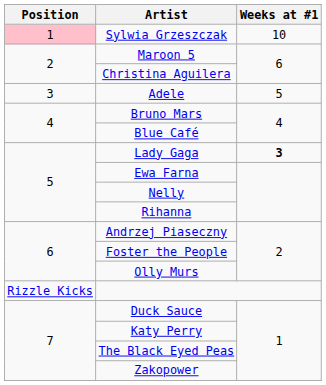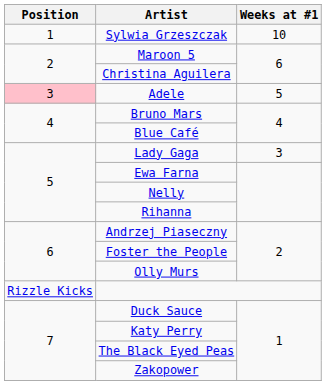(50, 34) pink background -> (50, 34) no background
(50, 93) no background -> (50, 93) pink background
(279, 152) bold -> (279, 152) normal
